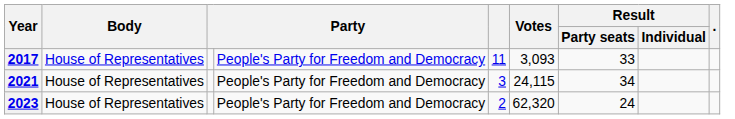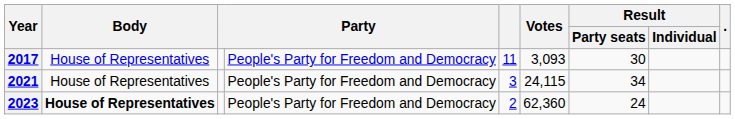(627, 59) 33 -> (638, 59) 30
(124, 103) normal -> (130, 103) bold
(534, 103) 62,320 -> (544, 103) 62,360
